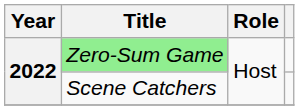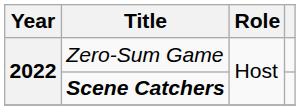(145, 54) lightgreen background -> (145, 54) no background
(141, 88) normal -> (145, 88) bold
